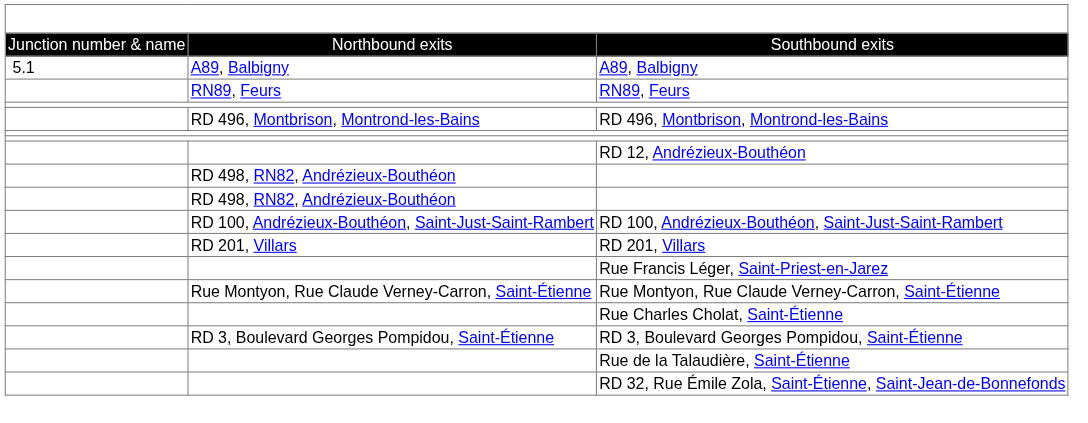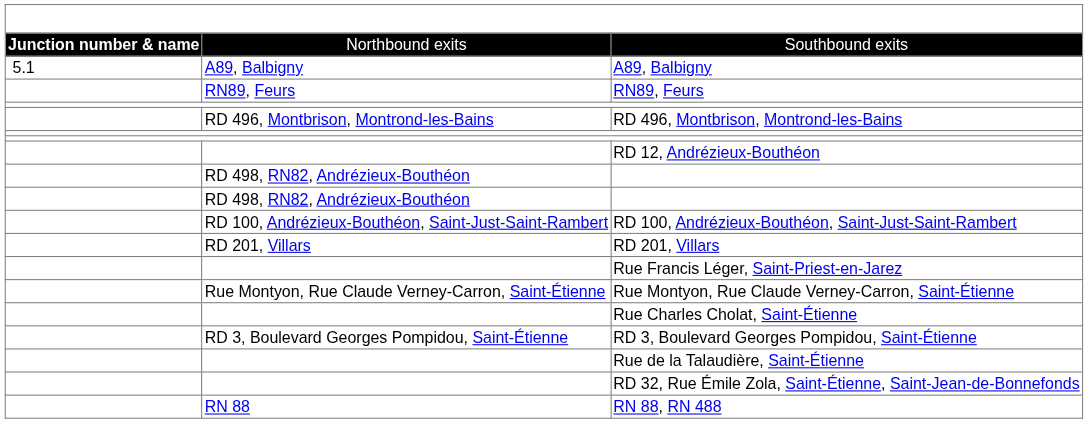(97, 44) normal -> (104, 44) bold
+ row: (227, 407)
